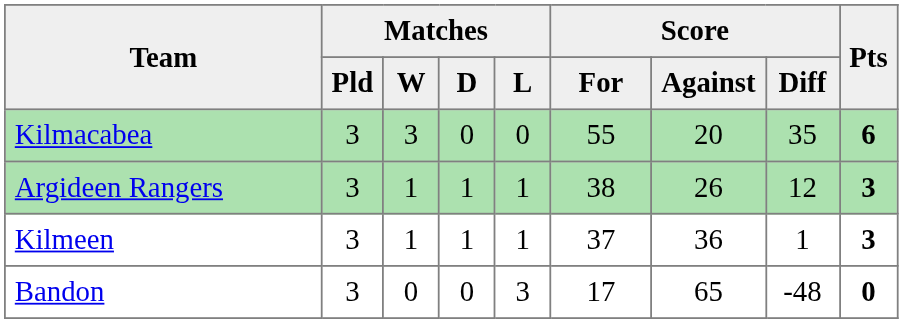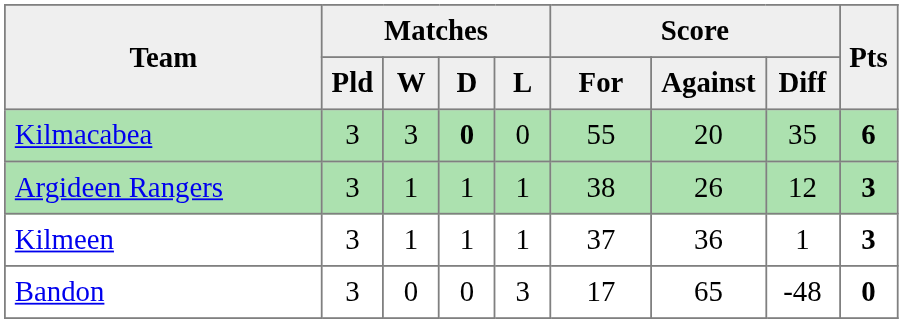(467, 134) normal -> (467, 134) bold
